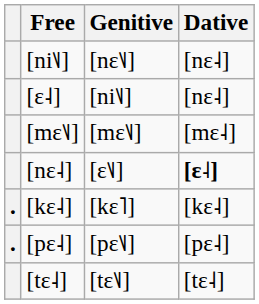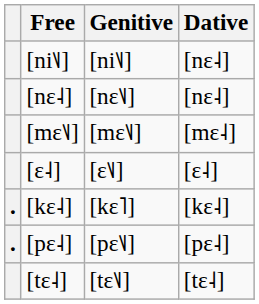(112, 59) [nɛ˥˩] -> (111, 59) [ni˥˩]
(44, 96) [ɛ˨] -> (49, 96) [nɛ˨]
(111, 96) [ni˥˩] -> (112, 96) [nɛ˥˩]
(49, 170) [nɛ˨] -> (44, 170) [ɛ˨]
(201, 170) bold -> (201, 170) normal
